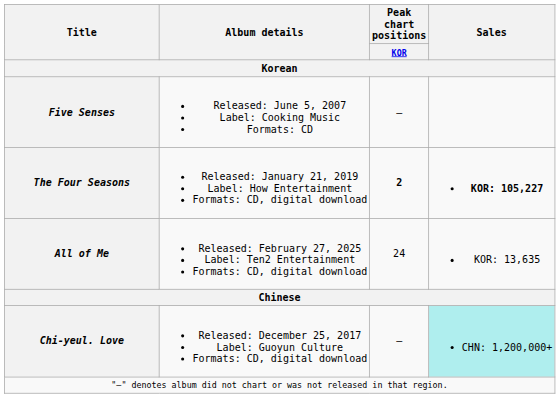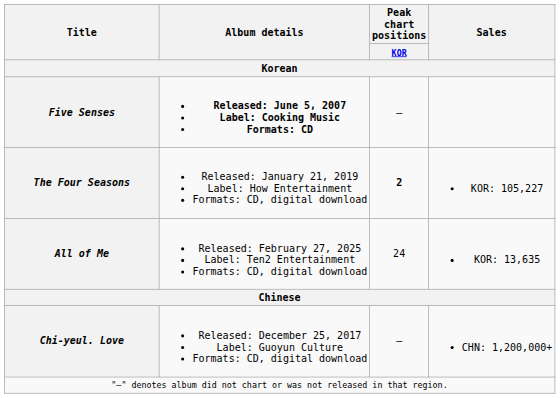(264, 118) normal -> (264, 118) bold
(492, 189) bold -> (492, 189) normal
(492, 347) paleturquoise background -> (492, 347) no background
